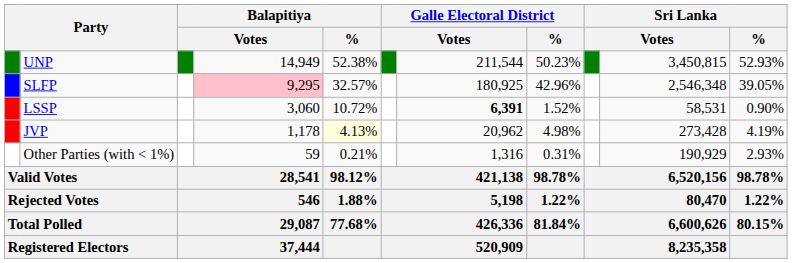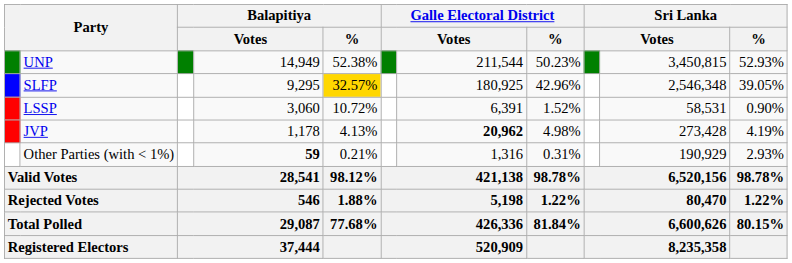(303, 85) pink background -> (303, 85) no background
(355, 85) no background -> (355, 85) gold background
(507, 108) bold -> (507, 108) normal
(359, 131) lightyellow background -> (359, 131) no background
(503, 131) normal -> (503, 131) bold
(313, 154) normal -> (313, 154) bold
